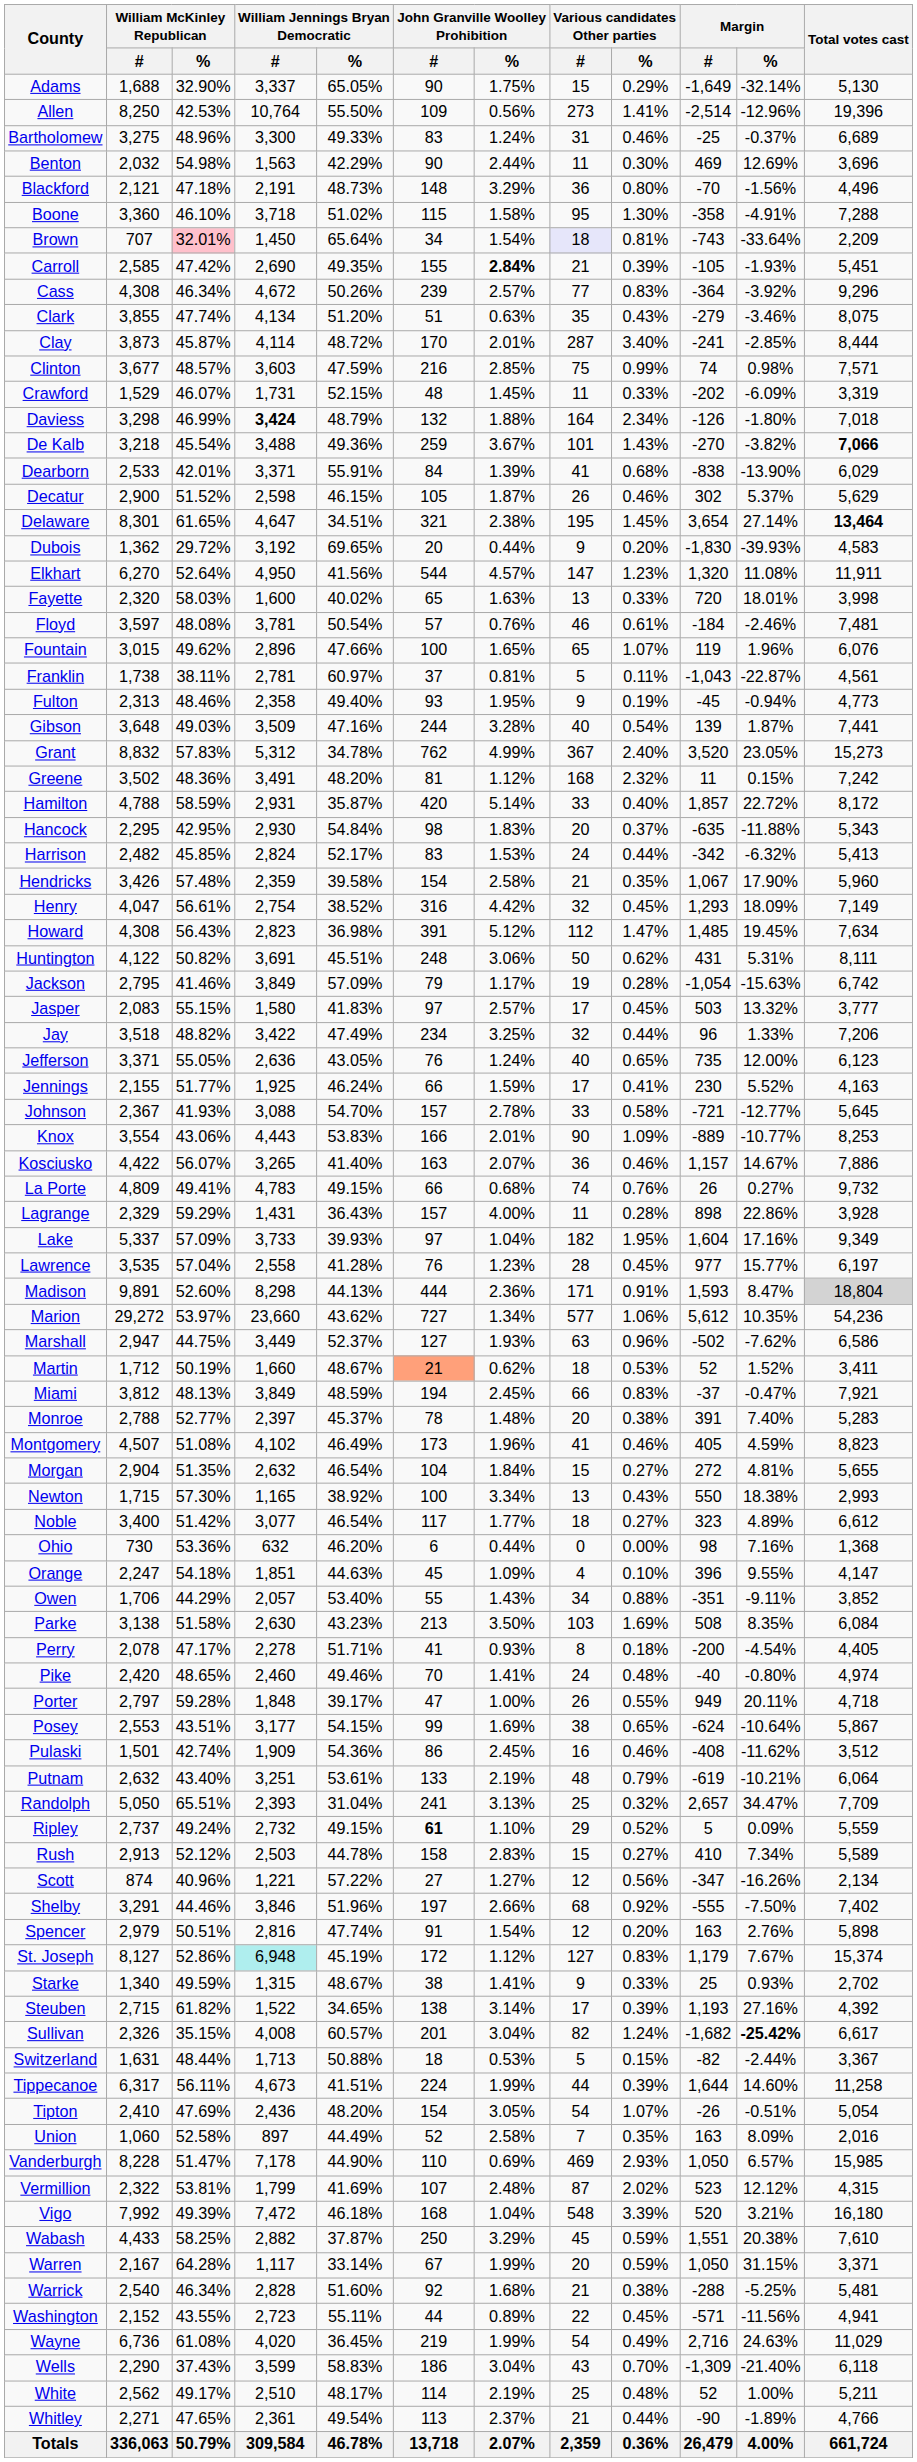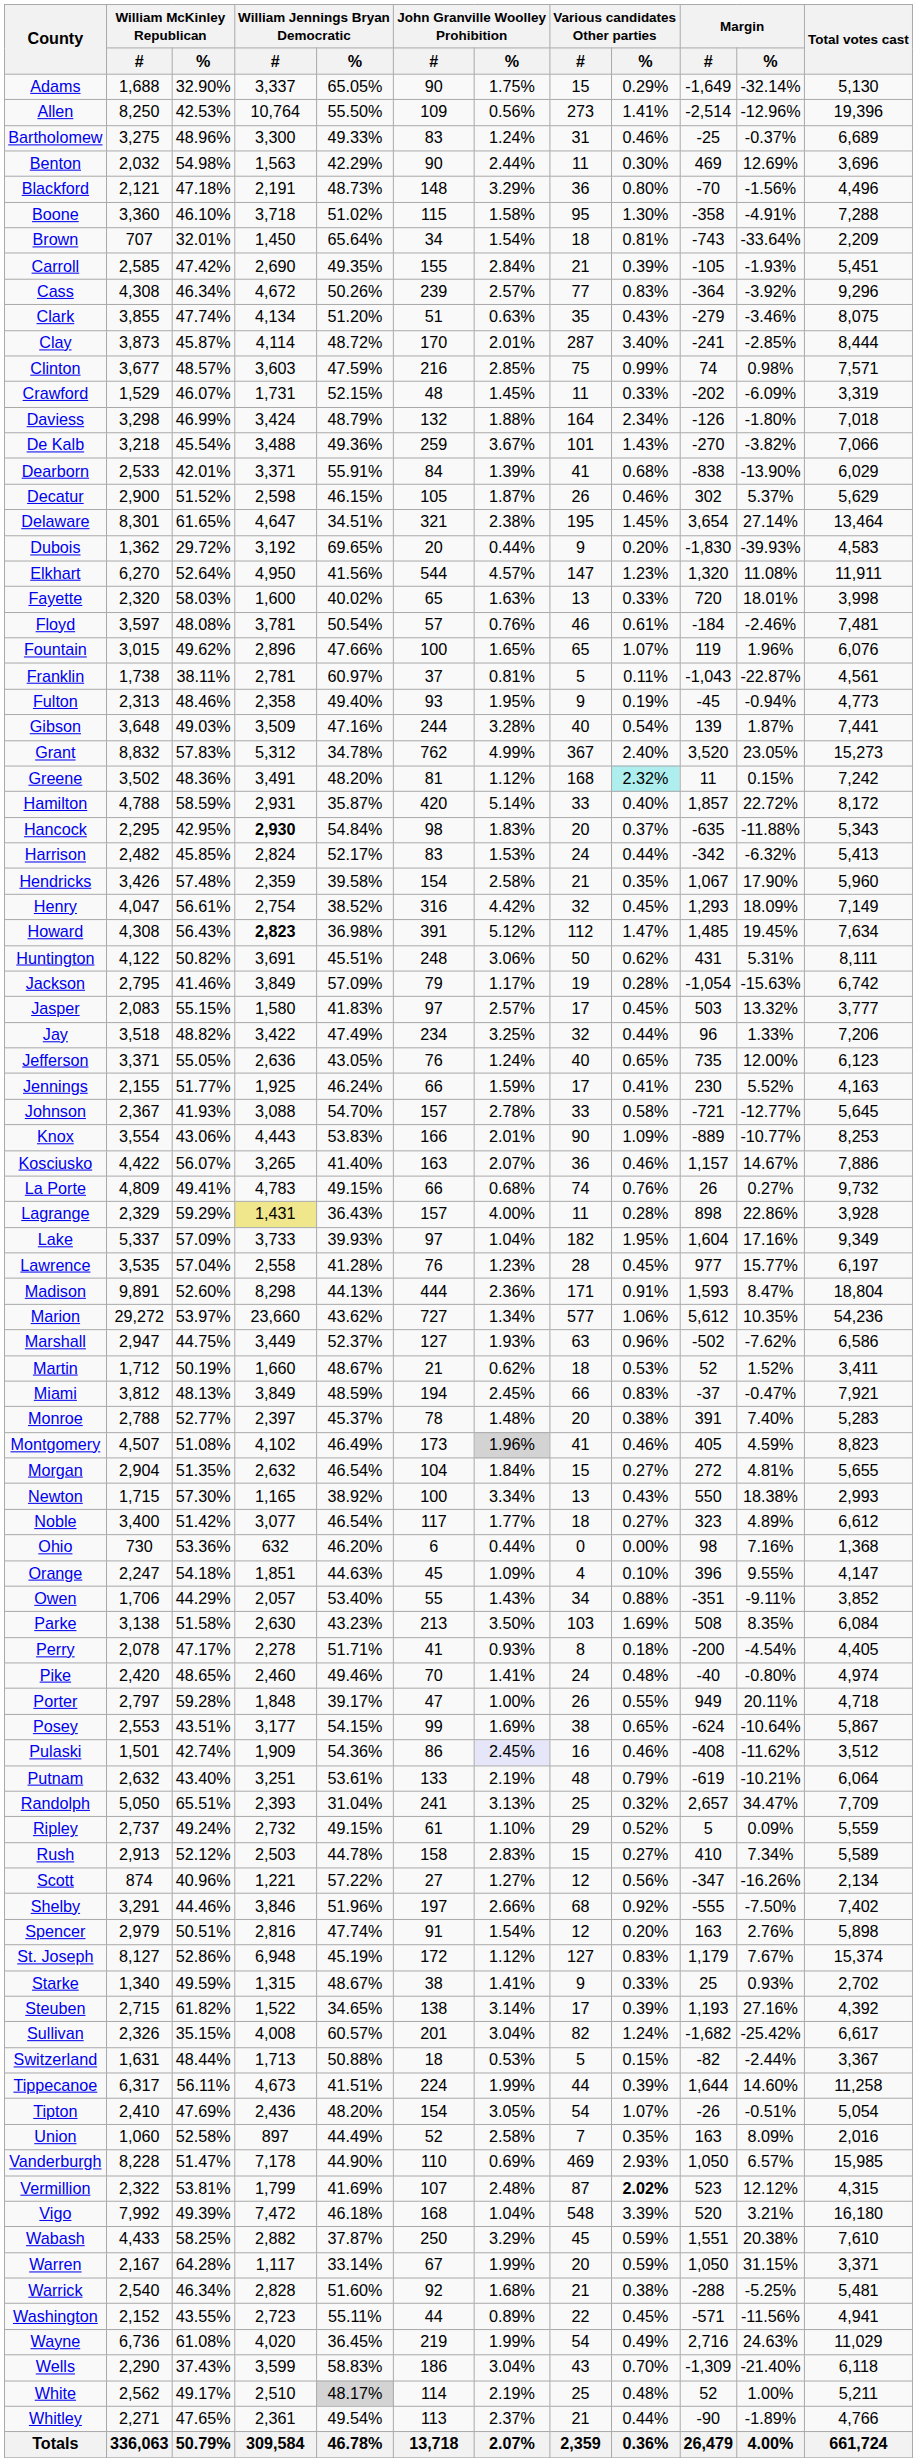(203, 240) pink background -> (203, 240) no background
(580, 240) lavender background -> (580, 240) no background
(512, 266) bold -> (512, 266) normal
(275, 419) bold -> (275, 419) normal
(858, 445) bold -> (858, 445) normal
(858, 522) bold -> (858, 522) normal
(646, 778) no background -> (646, 778) paleturquoise background
(275, 829) normal -> (275, 829) bold
(275, 932) normal -> (275, 932) bold
(275, 1214) no background -> (275, 1214) khaki background
(858, 1291) lightgrey background -> (858, 1291) no background
(434, 1368) lightsalmon background -> (434, 1368) no background
(512, 1445) no background -> (512, 1445) lightgrey background
(512, 1752) no background -> (512, 1752) lavender background
(434, 1829) bold -> (434, 1829) normal
(275, 1957) paleturquoise background -> (275, 1957) no background
(770, 2034) bold -> (770, 2034) normal
(646, 2188) normal -> (646, 2188) bold
(355, 2393) no background -> (355, 2393) lightgrey background
